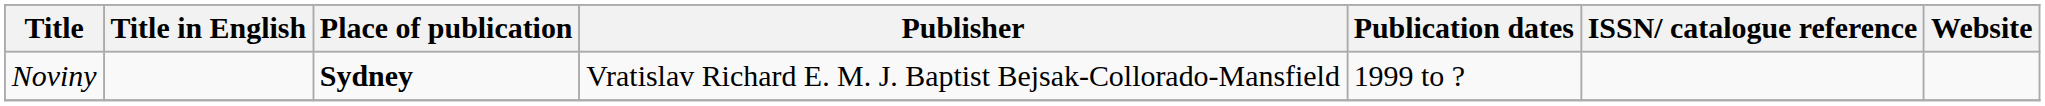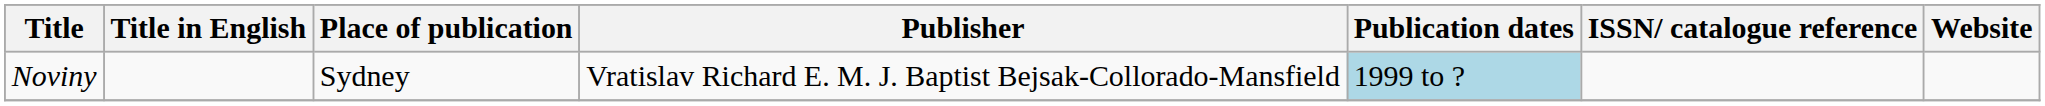(366, 75) bold -> (365, 75) normal
(1409, 75) no background -> (1409, 75) lightblue background
